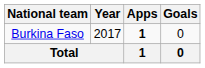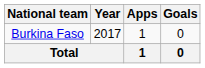(142, 33) bold -> (142, 33) normal
